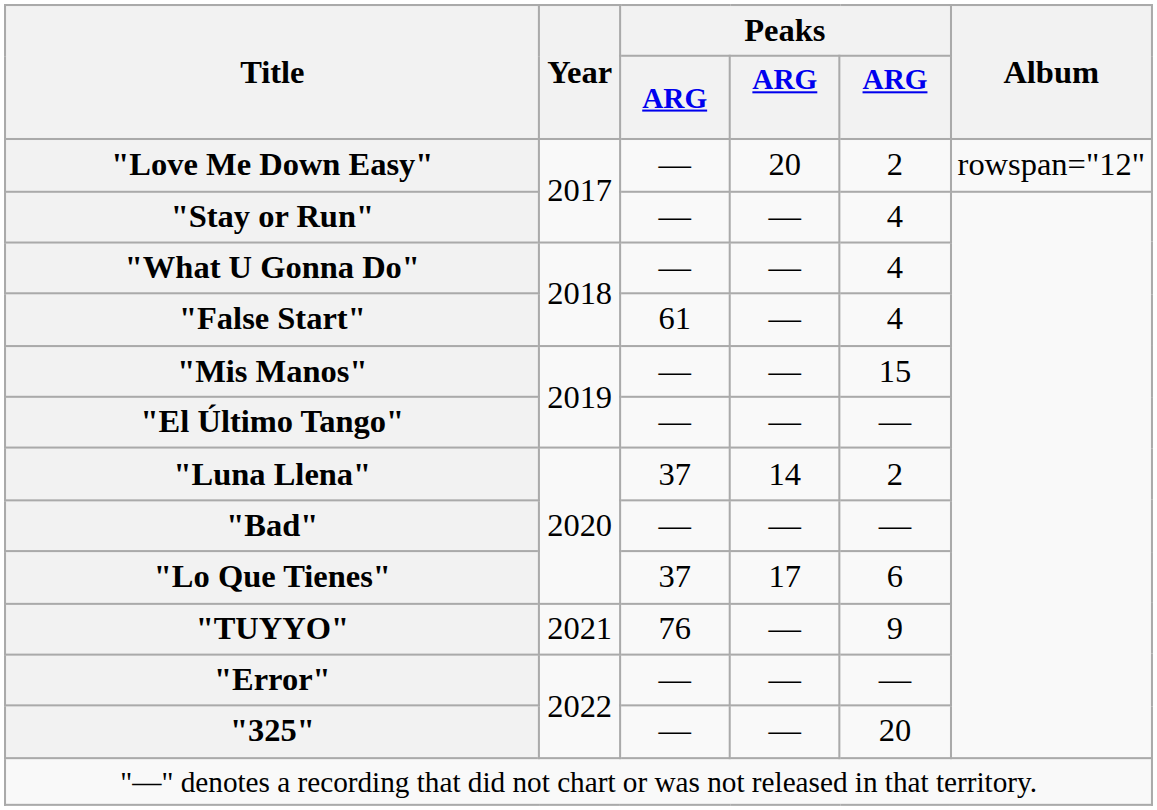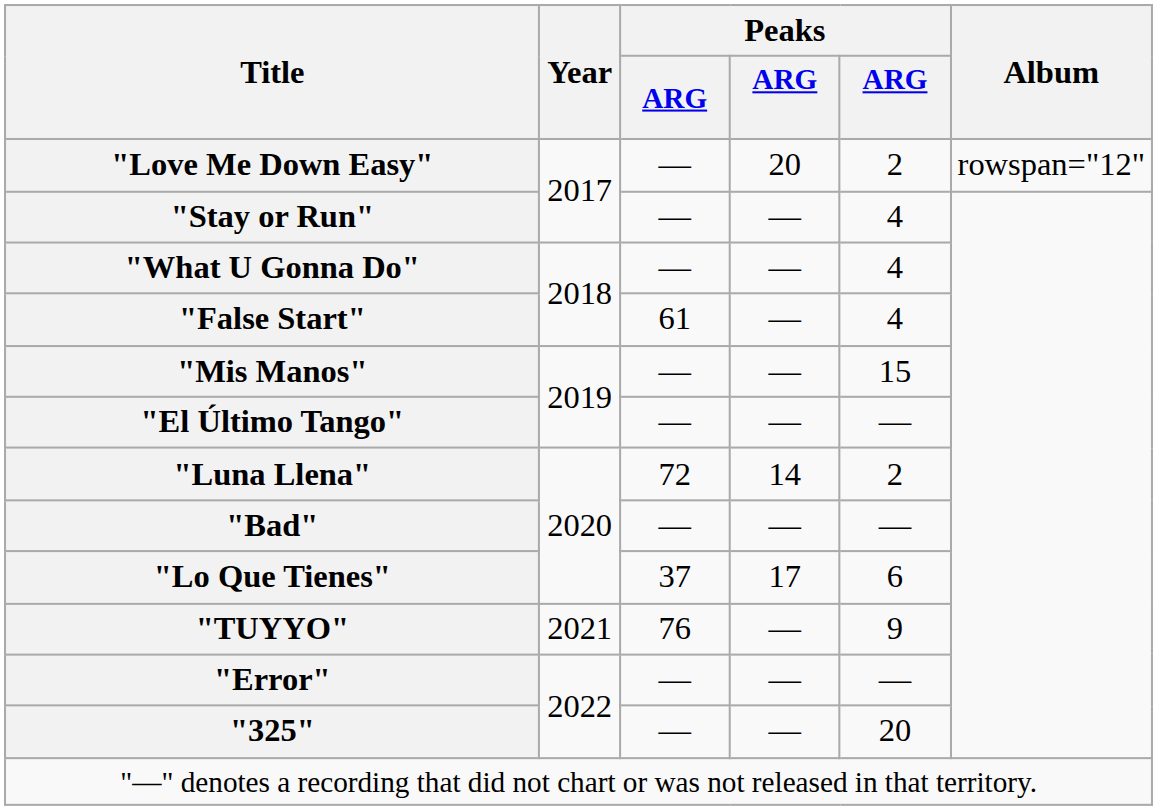(675, 473) 37 -> (675, 473) 72
